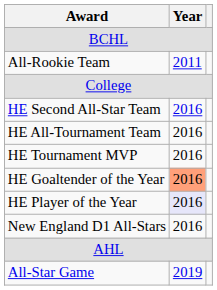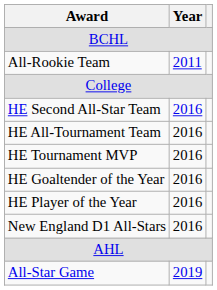(188, 179) lightsalmon background -> (188, 179) no background
(188, 202) lavender background -> (188, 202) no background
